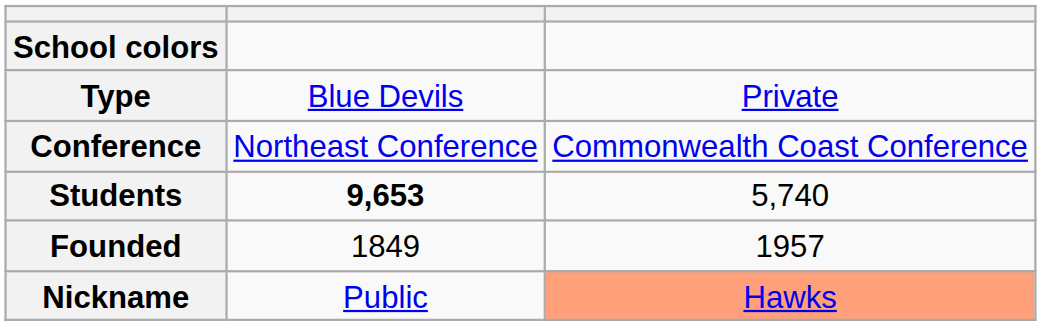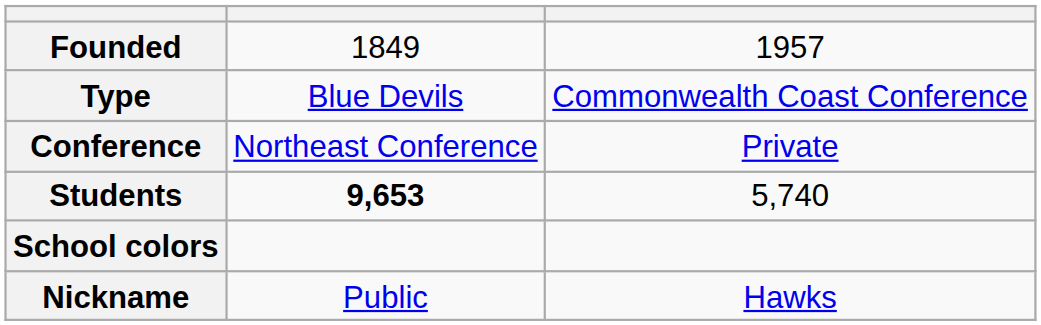rows swapped: (116, 246) <-> (116, 46)
(790, 96) Private -> (790, 96) Commonwealth Coast Conference
(790, 146) Commonwealth Coast Conference -> (790, 146) Private
(790, 296) lightsalmon background -> (790, 296) no background
